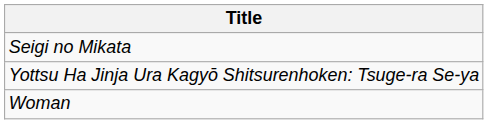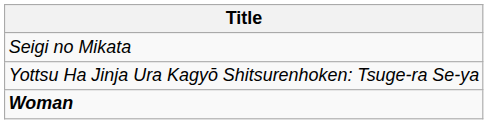(40, 103) normal -> (41, 103) bold
